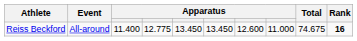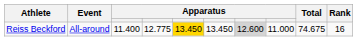(188, 29) no background -> (188, 29) gold background
(250, 29) no background -> (250, 29) lightgrey background
(340, 29) bold -> (340, 29) normal
